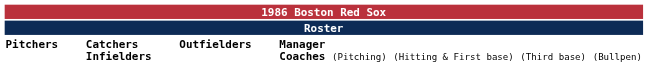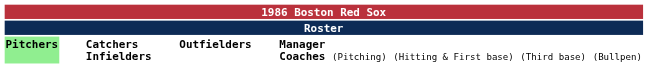(32, 44) no background -> (32, 44) lightgreen background
